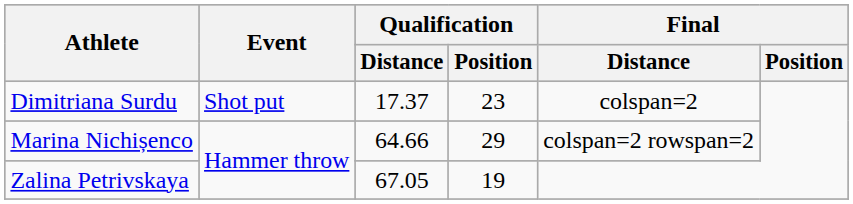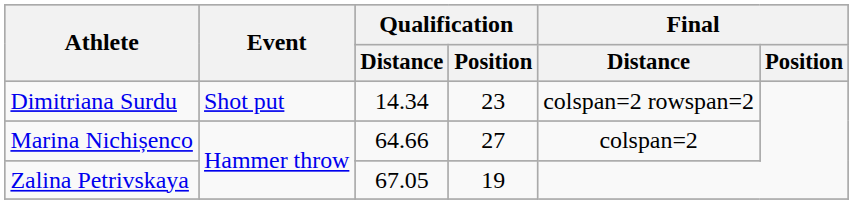(402, 101) 17.37 -> (402, 101) 14.34
(649, 101) colspan=2 -> (649, 101) colspan=2 rowspan=2
(493, 140) 29 -> (493, 140) 27
(649, 140) colspan=2 rowspan=2 -> (649, 140) colspan=2
